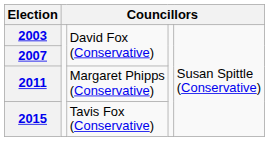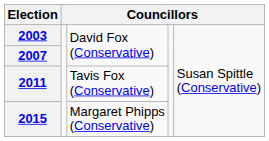(117, 83) Margaret Phipps (Conservative) -> (112, 83) Tavis Fox (Conservative)
(112, 118) Tavis Fox (Conservative) -> (117, 118) Margaret Phipps (Conservative)
